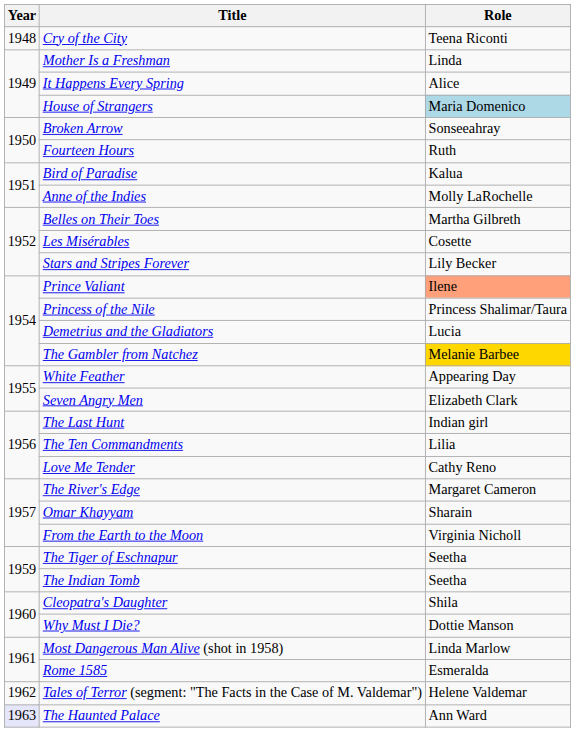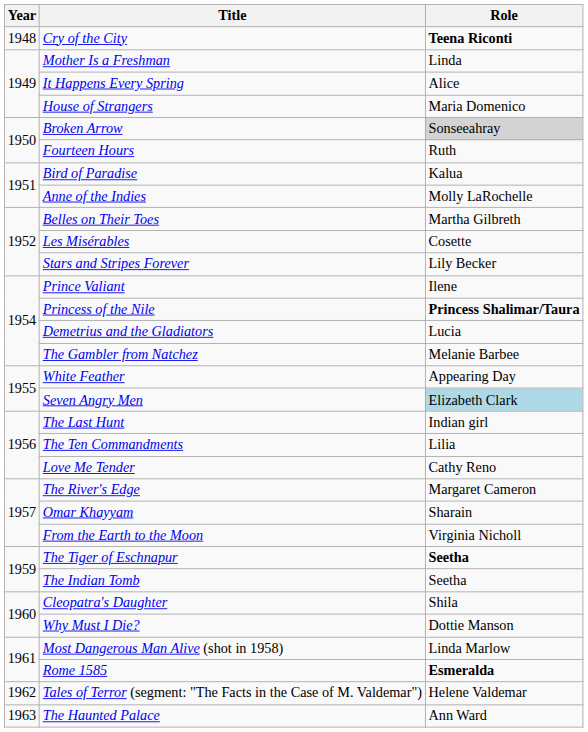(468, 38) normal -> (470, 38) bold
(477, 106) lightblue background -> (477, 106) no background
(465, 128) no background -> (465, 128) lightgrey background
(443, 286) lightsalmon background -> (443, 286) no background
(498, 309) normal -> (504, 309) bold
(474, 354) gold background -> (474, 354) no background
(473, 399) no background -> (473, 399) lightblue background
(448, 557) normal -> (449, 557) bold
(459, 670) normal -> (461, 670) bold
(22, 715) lavender background -> (22, 715) no background
